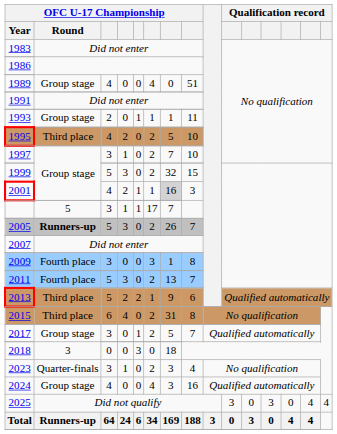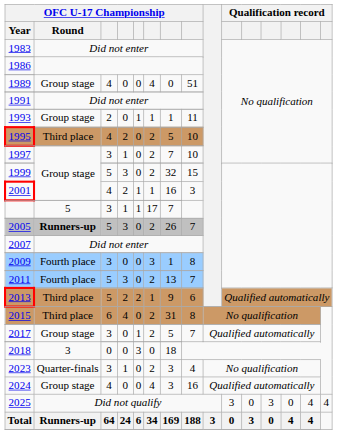(171, 191) lightgrey background -> (171, 191) no background
